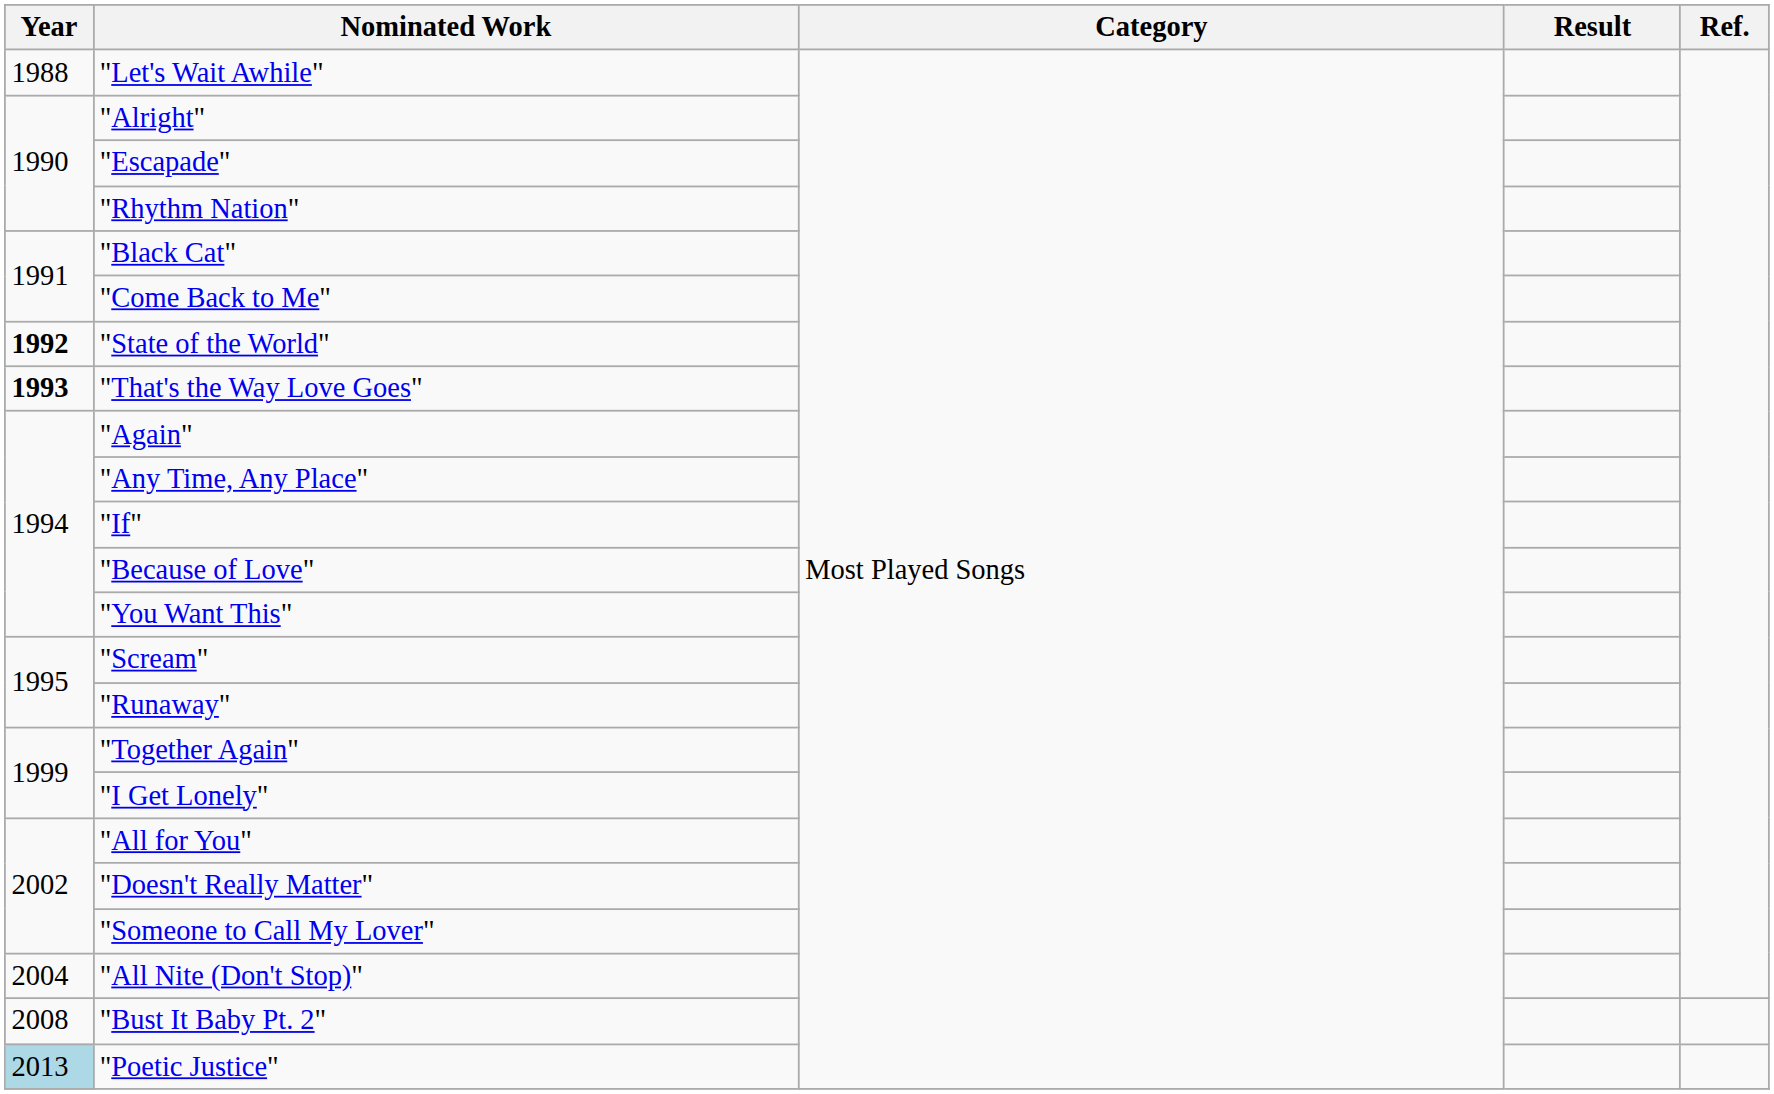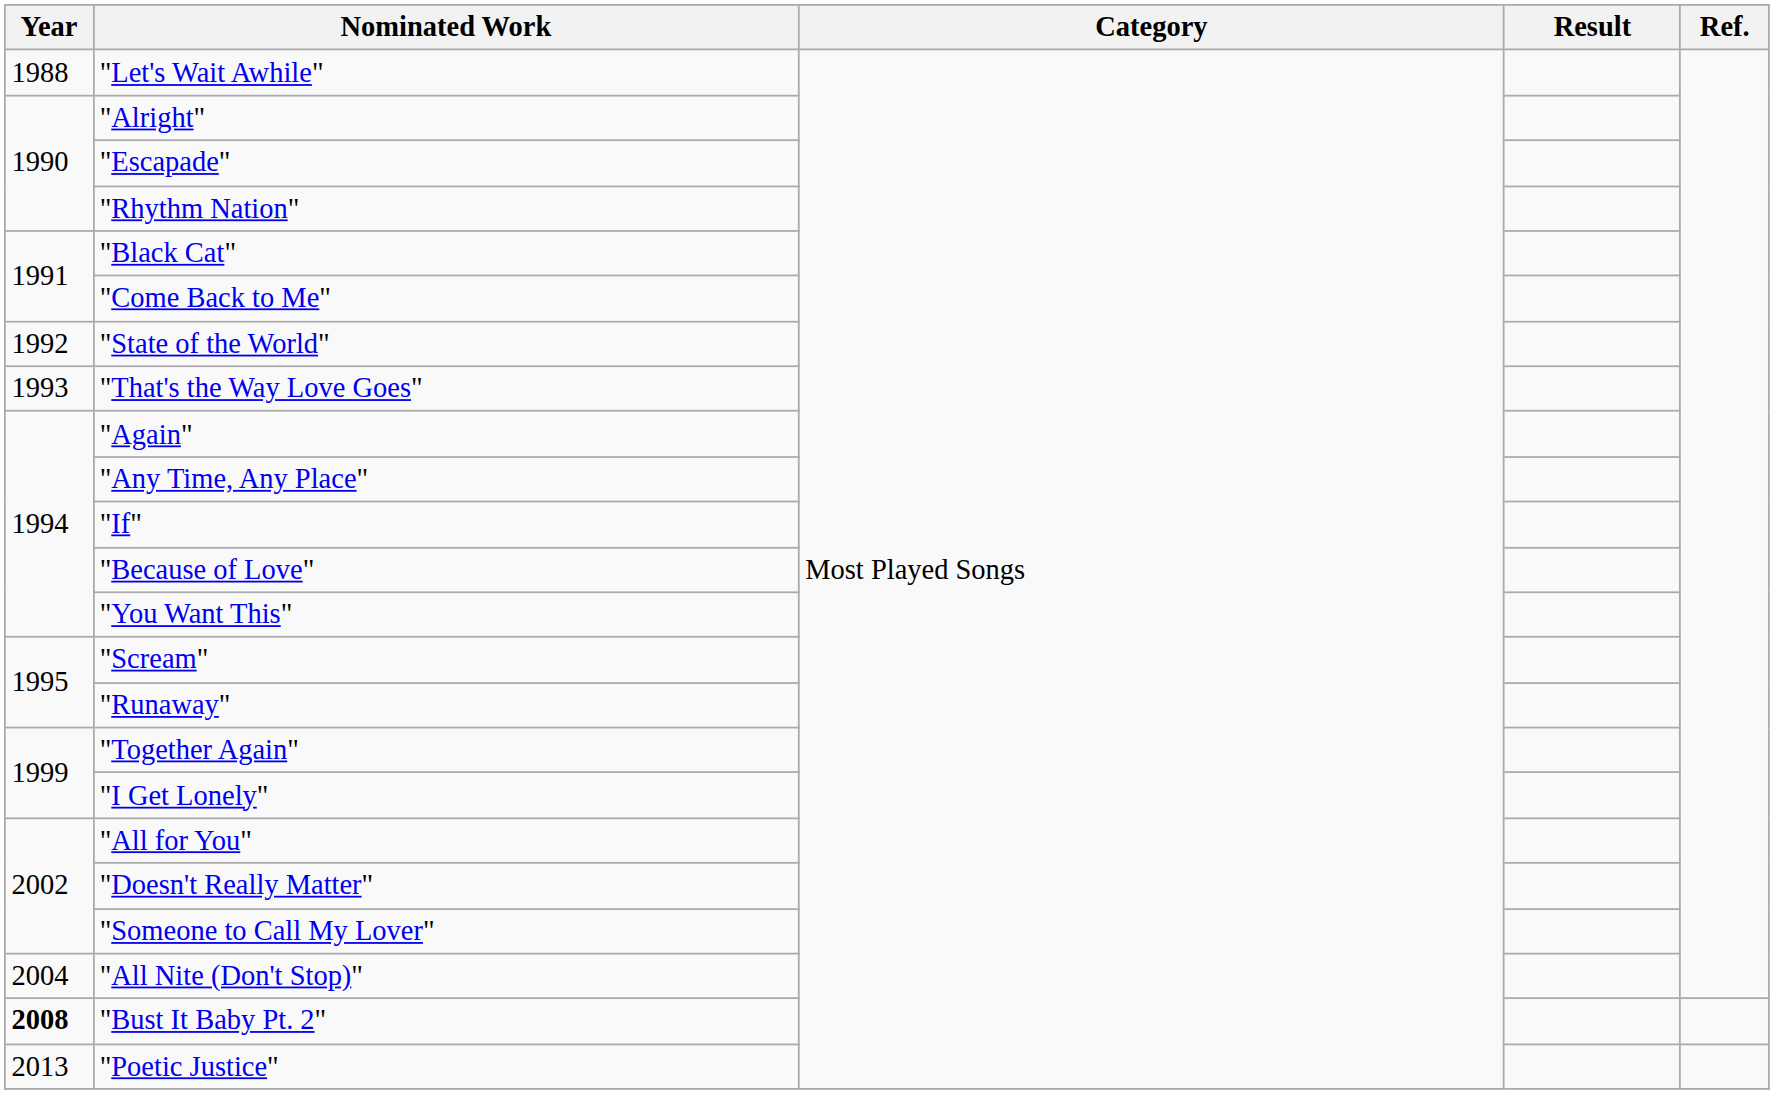(40, 343) bold -> (40, 343) normal
(40, 388) bold -> (40, 388) normal
(40, 1020) normal -> (40, 1020) bold
(40, 1065) lightblue background -> (40, 1065) no background
